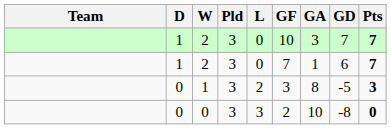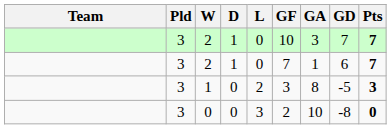columns swapped: (232, 16) <-> (179, 16)
